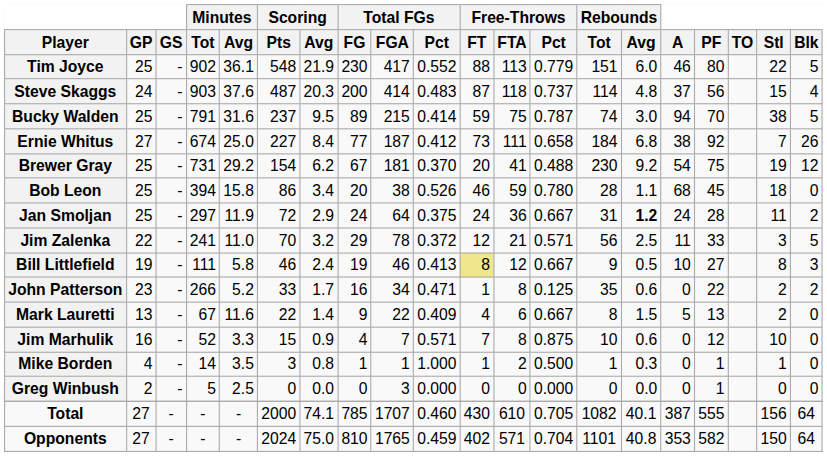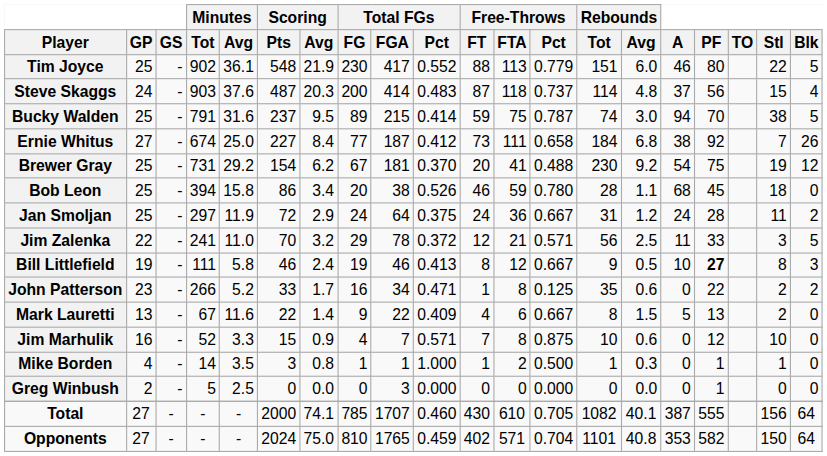(646, 216) bold -> (646, 216) normal
(486, 265) khaki background -> (486, 265) no background
(716, 265) normal -> (716, 265) bold
